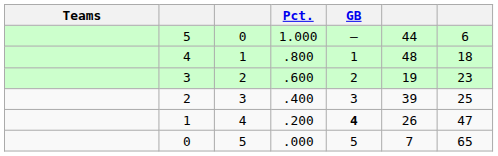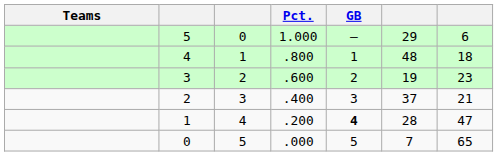(409, 36) 44 -> (409, 36) 29
(409, 99) 39 -> (409, 99) 37
(465, 99) 25 -> (465, 99) 21
(409, 120) 26 -> (409, 120) 28
